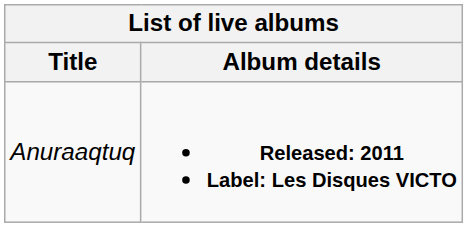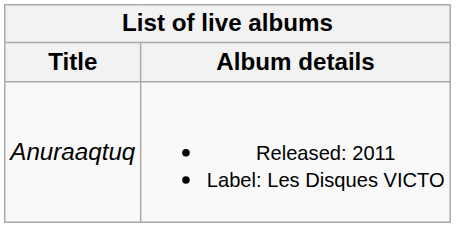(302, 165) bold -> (296, 165) normal
